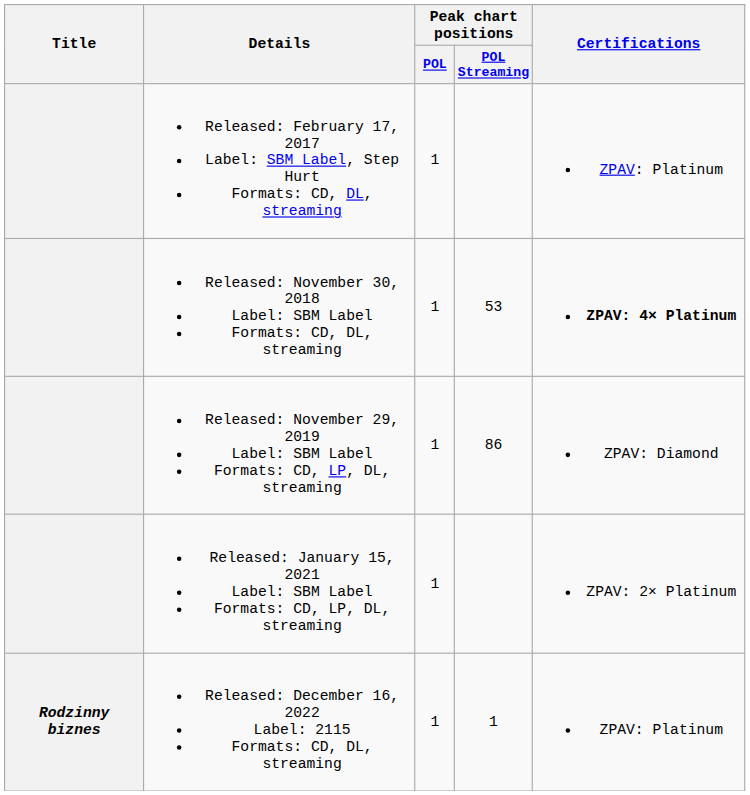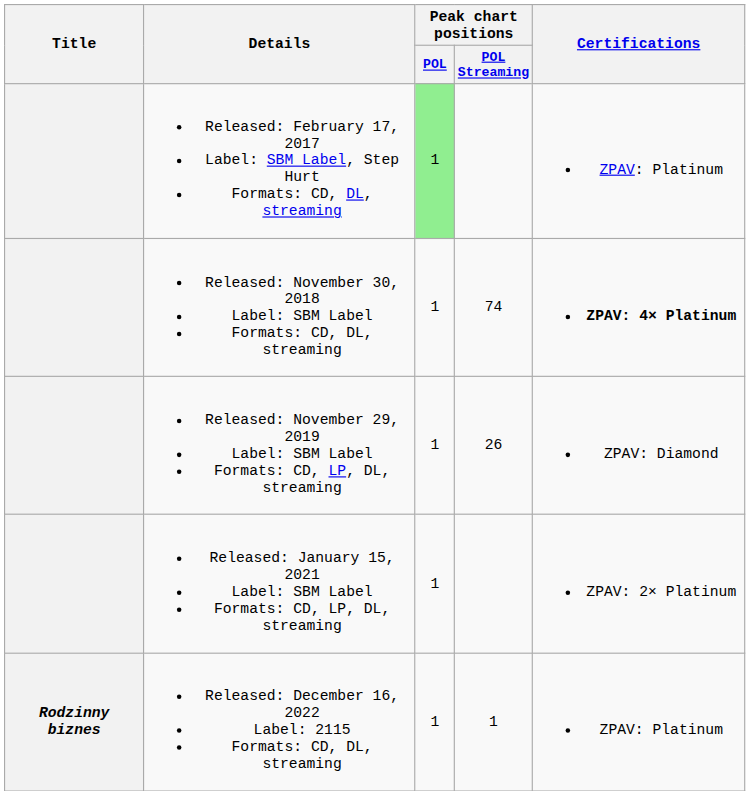(435, 161) no background -> (435, 161) lightgreen background
(493, 308) 53 -> (493, 308) 74
(493, 446) 86 -> (493, 446) 26
